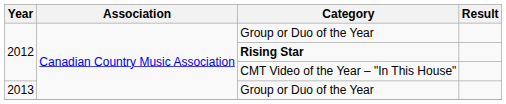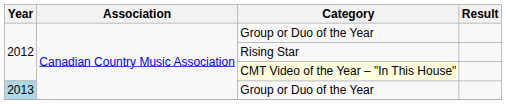(272, 52) bold -> (270, 52) normal
(348, 71) no background -> (348, 71) lightyellow background
(20, 90) no background -> (20, 90) lightblue background
